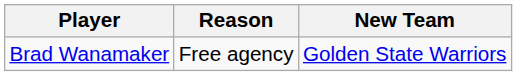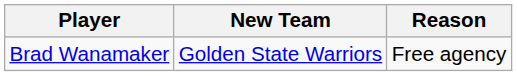columns swapped: (236, 20) <-> (405, 20)
